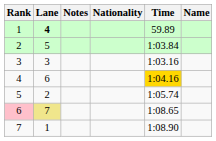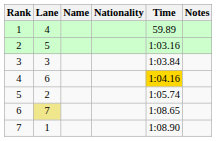columns swapped: (197, 12) <-> (76, 12)
(47, 29) bold -> (47, 29) normal
(163, 45) 1:03.84 -> (164, 45) 1:03.16
(163, 62) 1:03.16 -> (164, 62) 1:03.84
(19, 111) pink background -> (19, 111) no background
